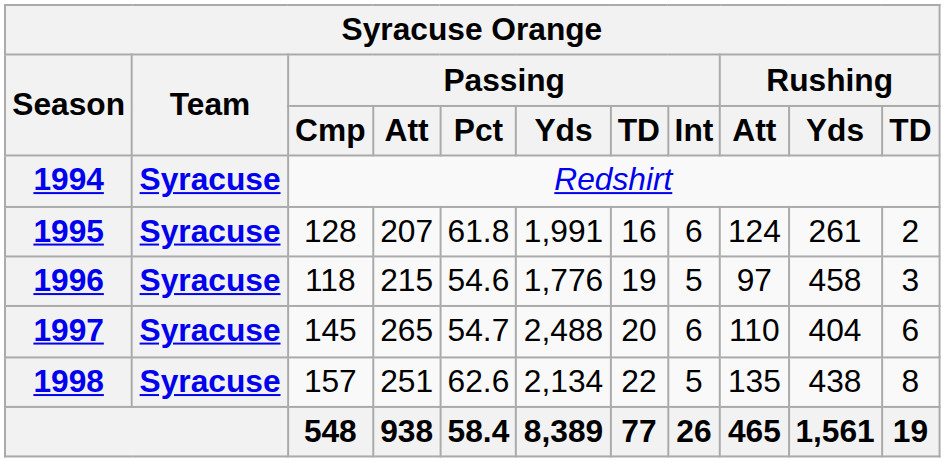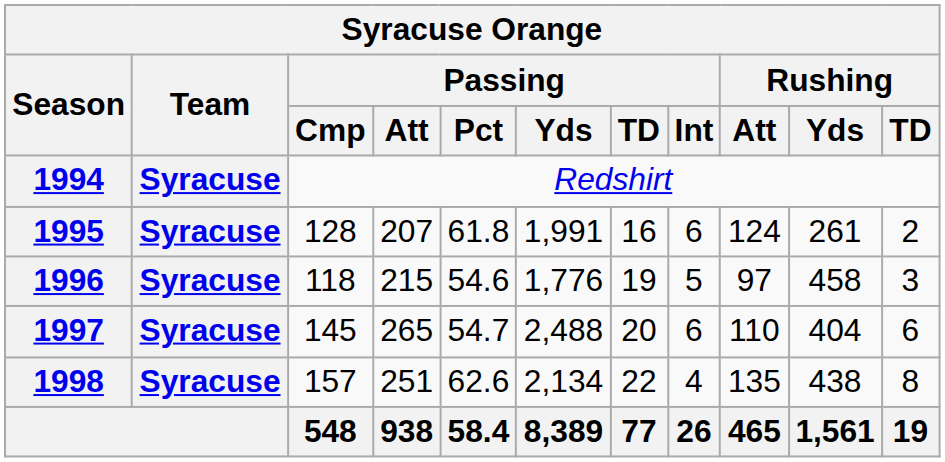(694, 381) 5 -> (694, 381) 4
